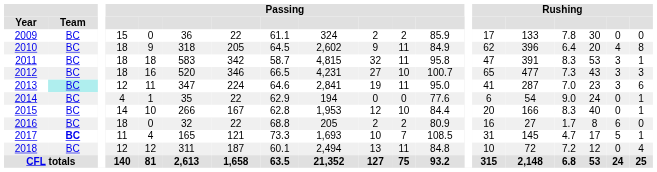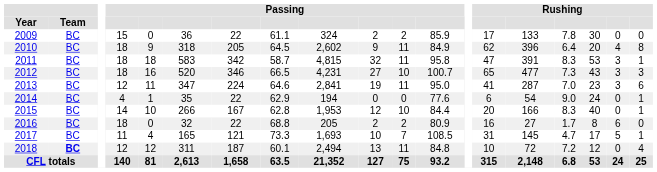(73, 86) paleturquoise background -> (73, 86) no background
(73, 136) bold -> (73, 136) normal
(73, 149) normal -> (73, 149) bold
